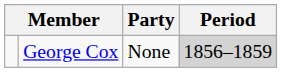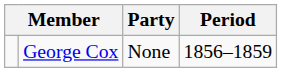(228, 51) lightgrey background -> (228, 51) no background
